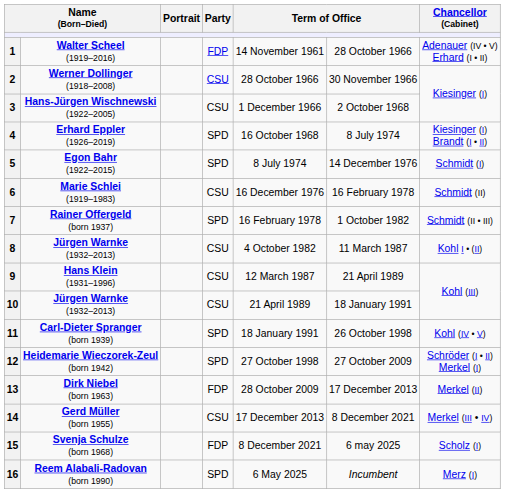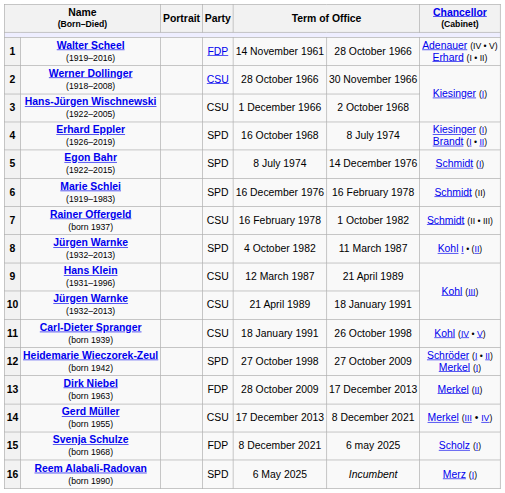(218, 192) CSU -> (218, 192) SPD
(218, 220) SPD -> (218, 220) CSU
(218, 248) CSU -> (218, 248) SPD
(218, 333) SPD -> (218, 333) CSU
